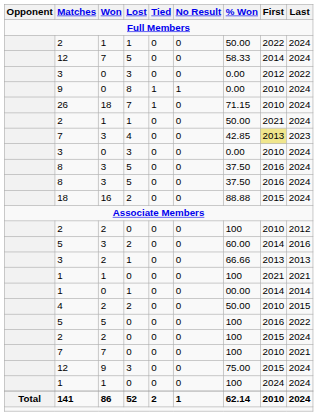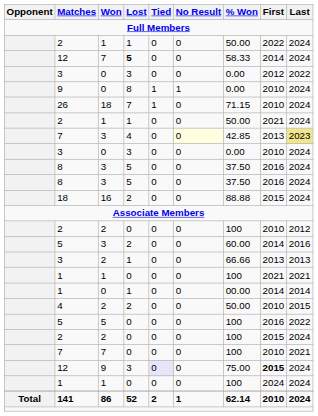(129, 58) normal -> (129, 58) bold
(178, 136) no background -> (178, 136) lightyellow background
(273, 136) khaki background -> (273, 136) no background
(300, 136) no background -> (300, 136) khaki background
(154, 368) no background -> (154, 368) lavender background
(273, 368) normal -> (273, 368) bold
